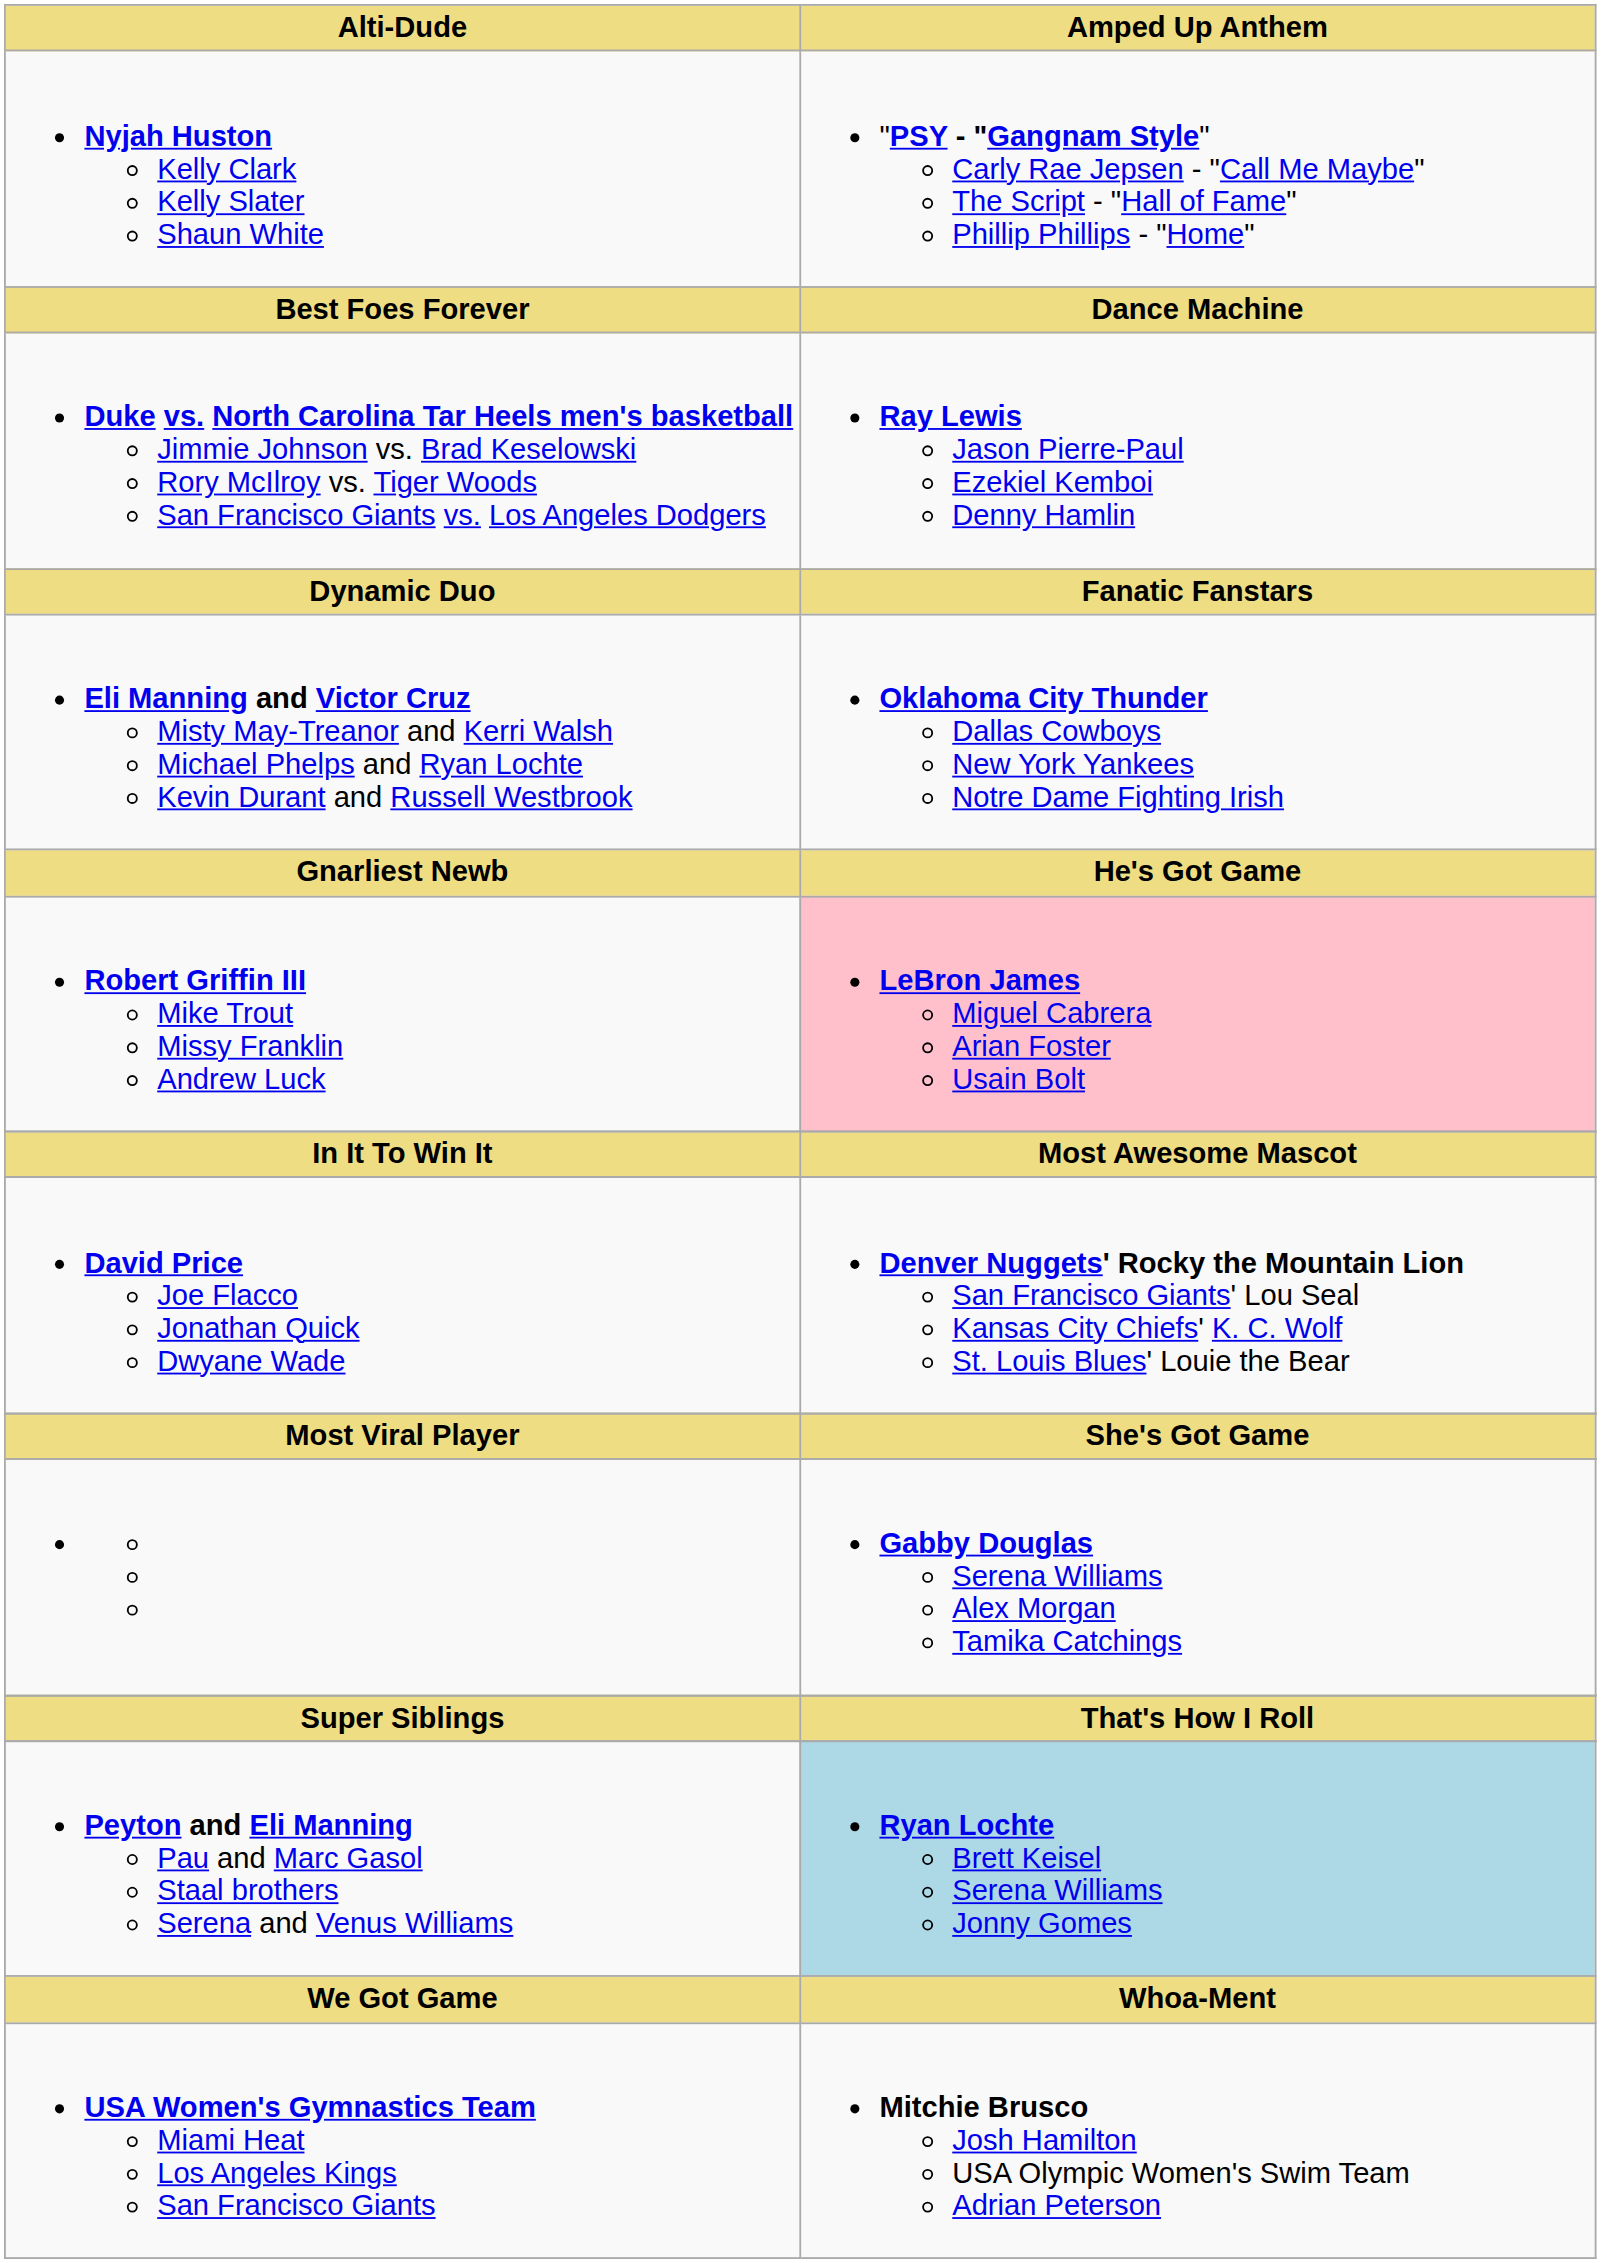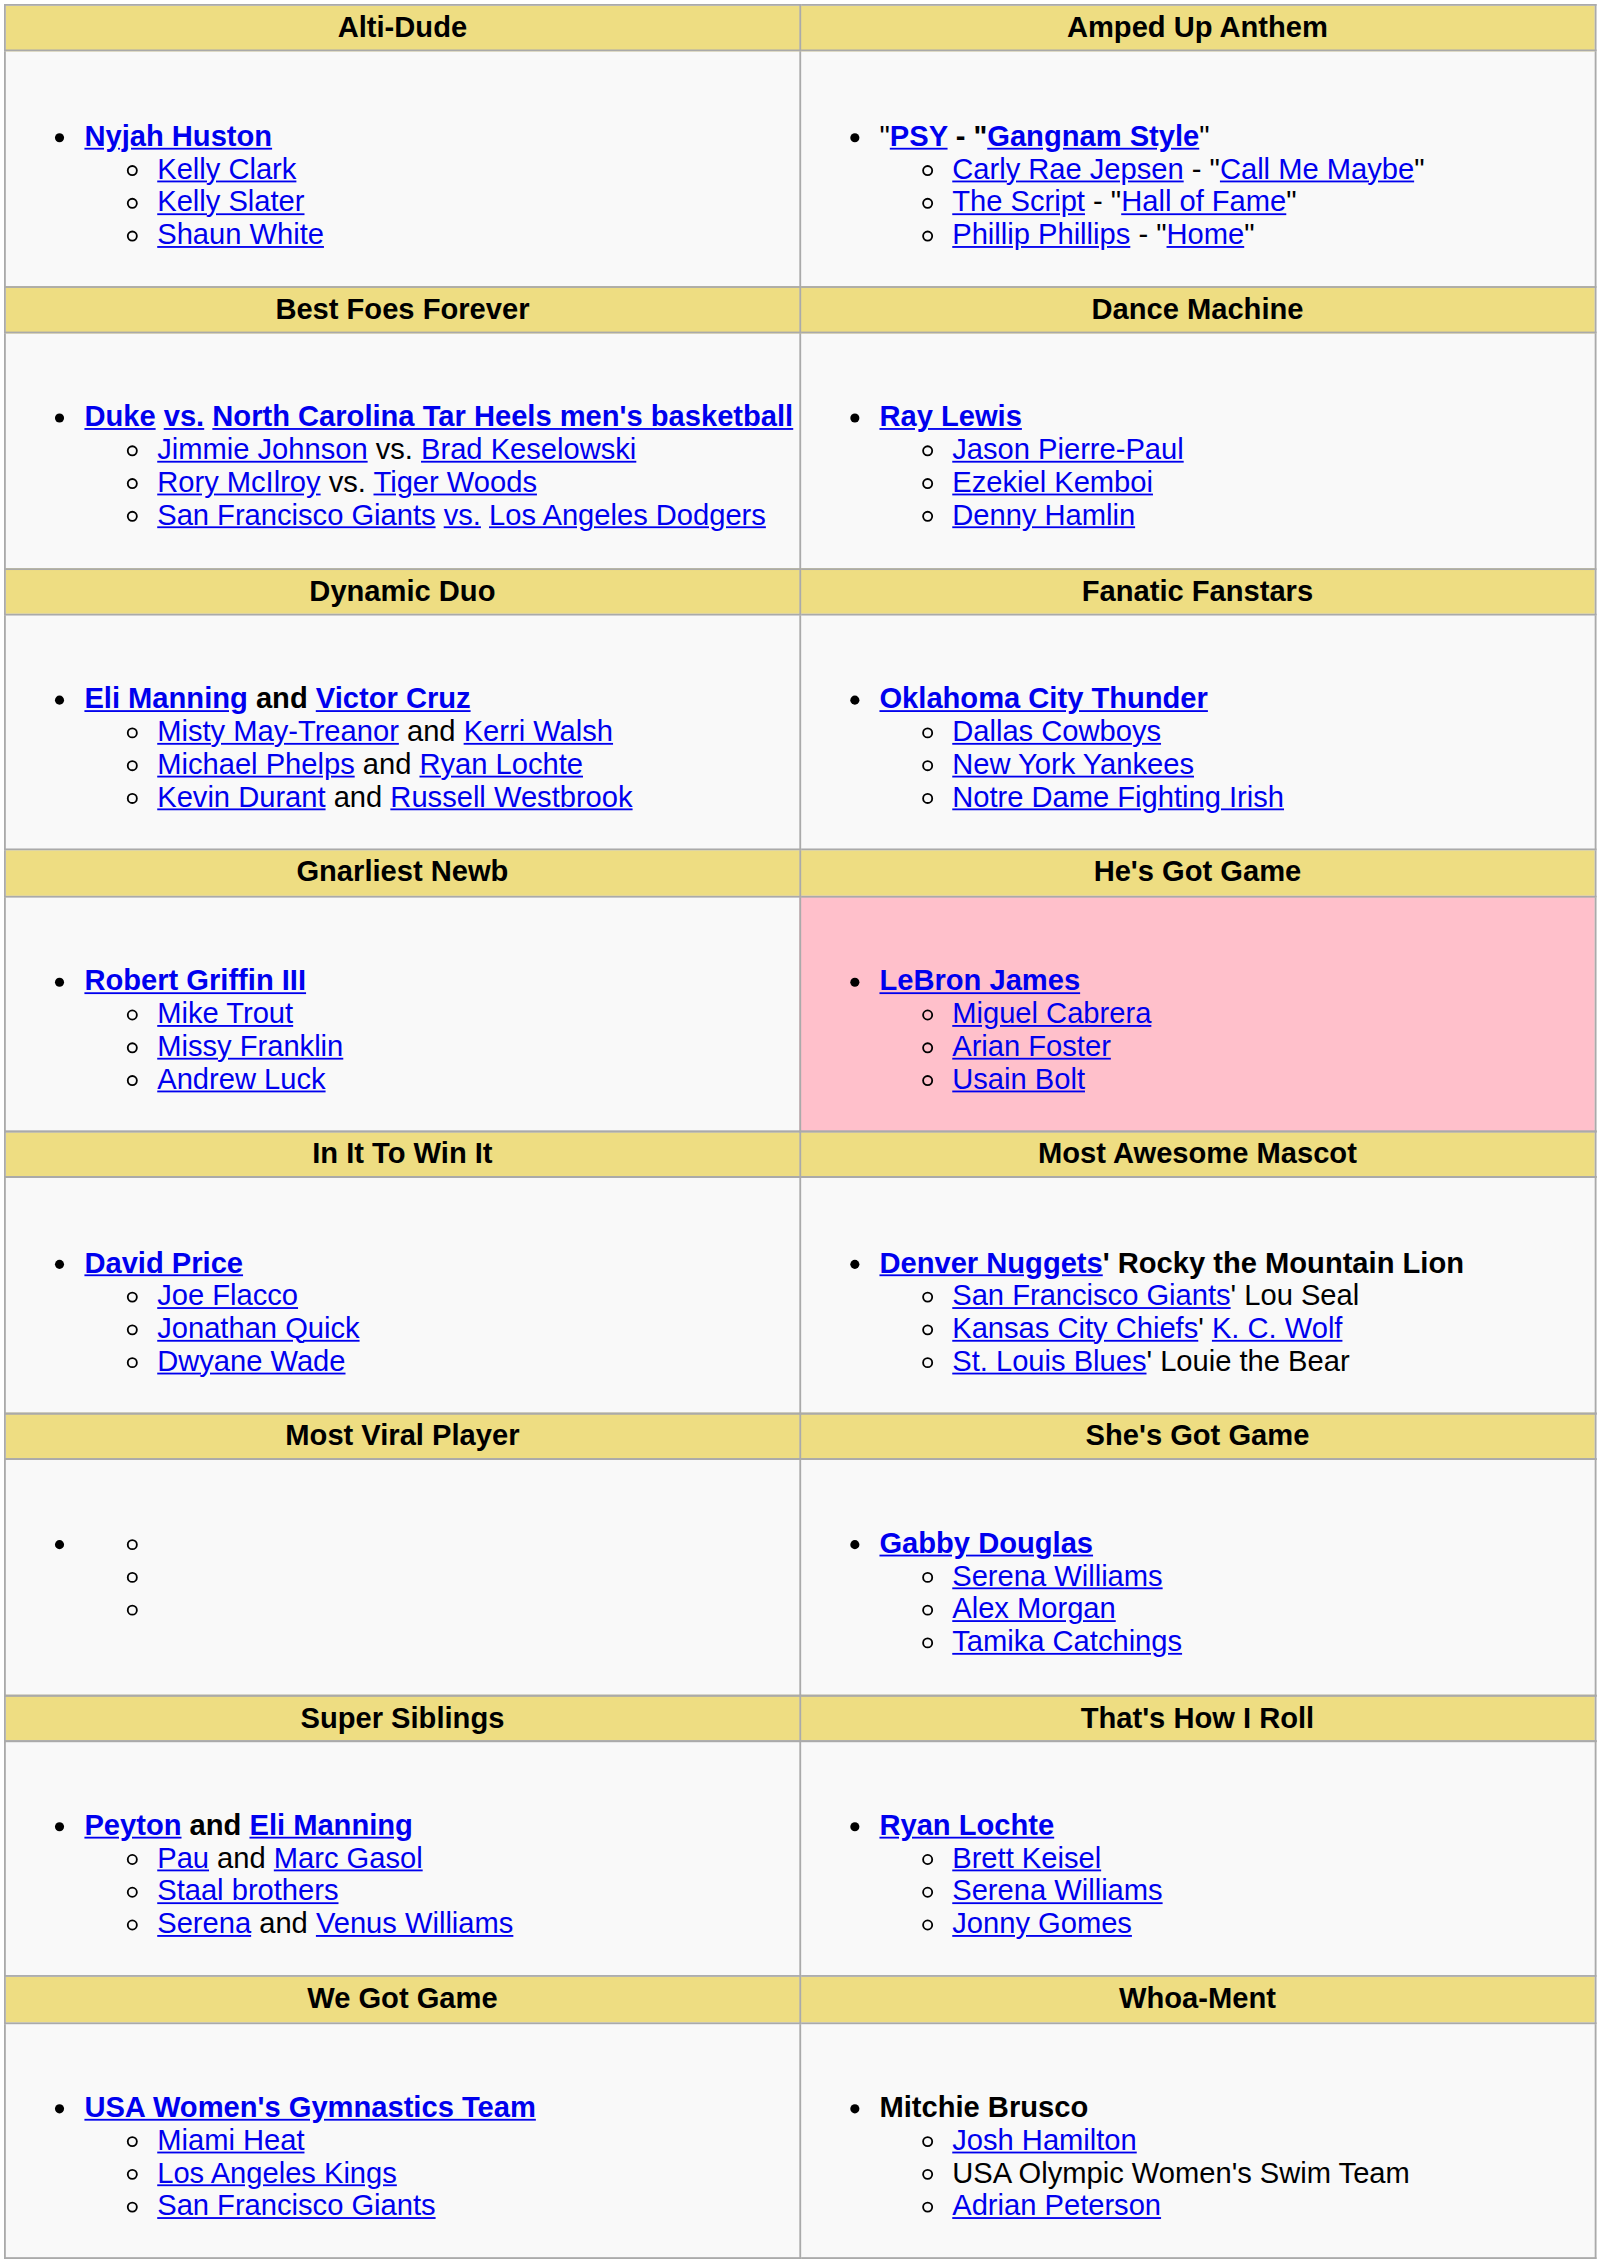(1197, 1875) lightblue background -> (1197, 1875) no background
